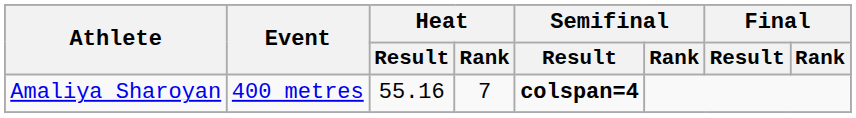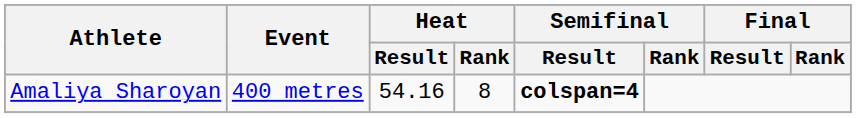(412, 93) 55.16 -> (412, 93) 54.16
(485, 93) 7 -> (485, 93) 8
